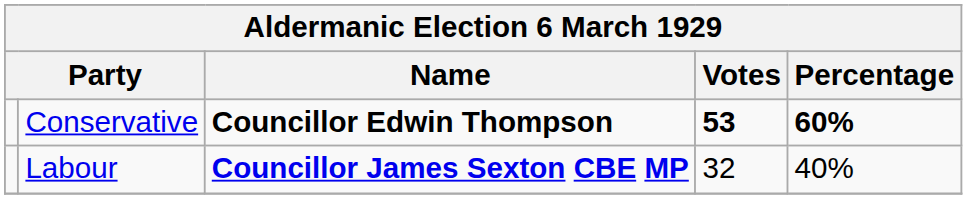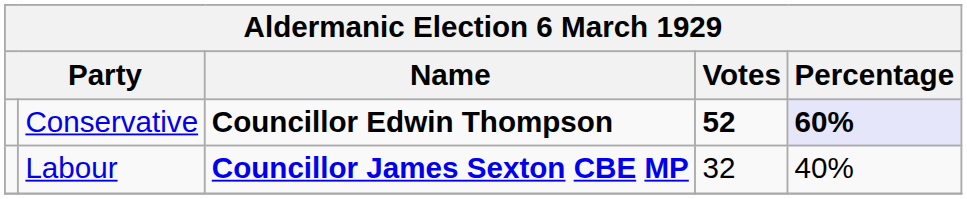(719, 121) 53 -> (719, 121) 52
(824, 121) no background -> (824, 121) lavender background
